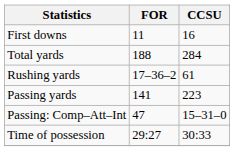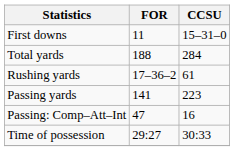(189, 35) 16 -> (204, 35) 15–31–0
(204, 115) 15–31–0 -> (189, 115) 16
